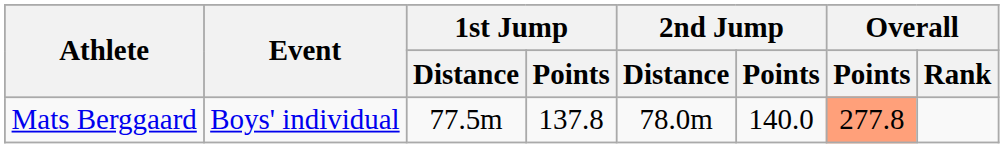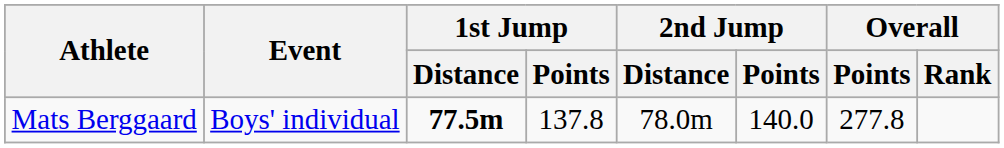(466, 119) normal -> (466, 119) bold
(872, 119) lightsalmon background -> (872, 119) no background
